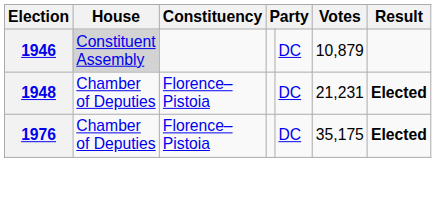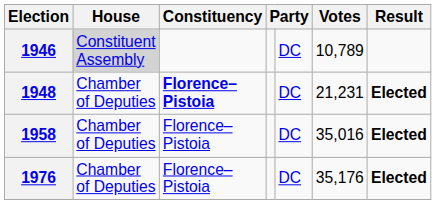(340, 50) 10,879 -> (340, 50) 10,789
(198, 93) normal -> (200, 93) bold
+ row: (39, 135)
(340, 135) 35,175 -> (340, 178) 35,176
